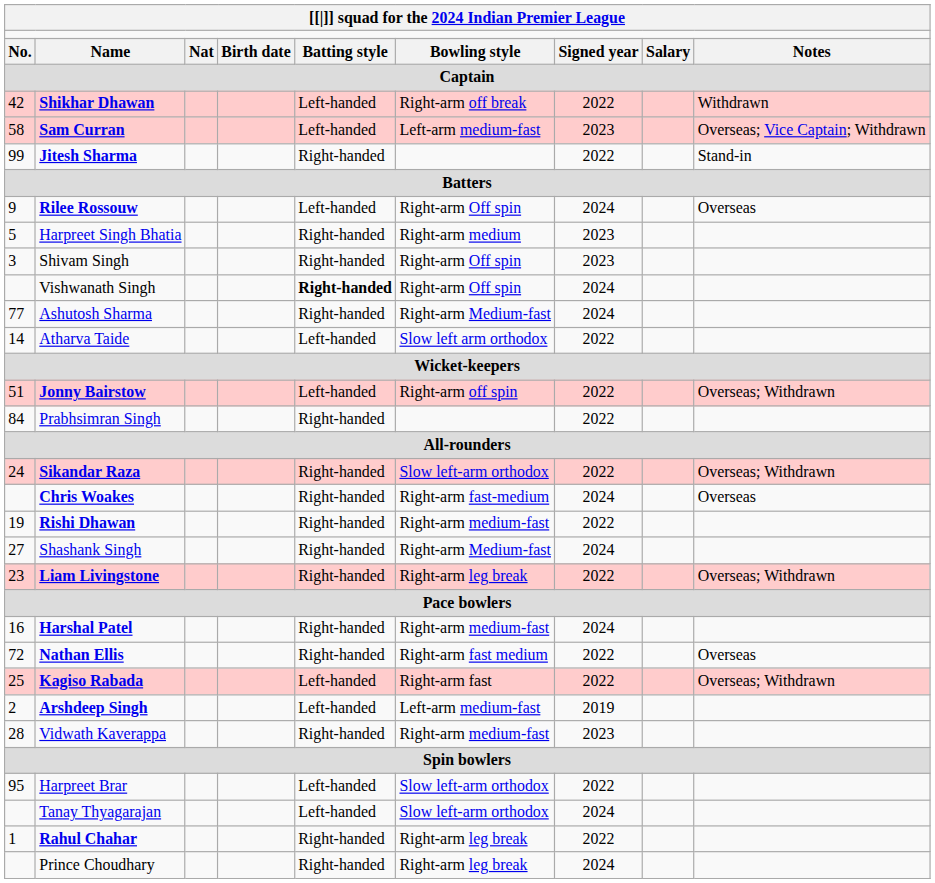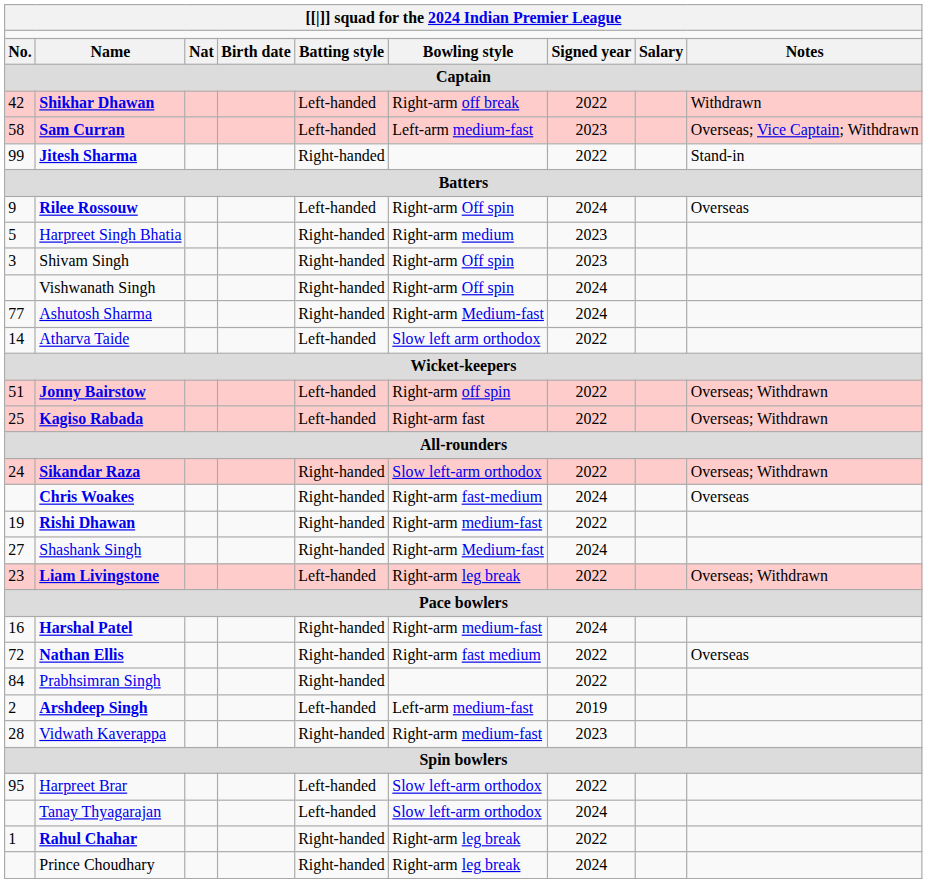(345, 287) bold -> (342, 287) normal
rows swapped: (100, 418) <-> (91, 681)
(342, 576) Right-handed -> (337, 576) Left-handed
